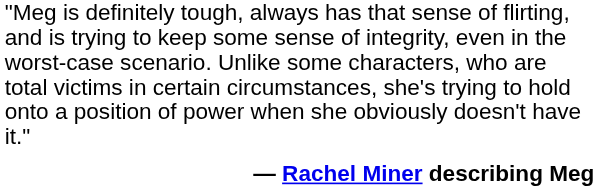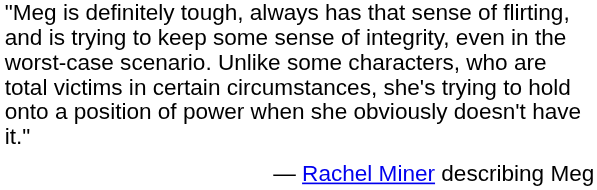(421, 173) bold -> (431, 173) normal
